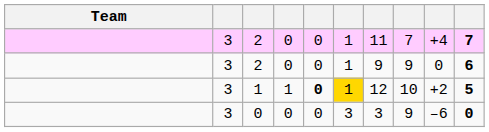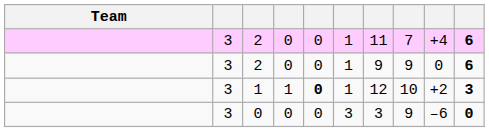(469, 41) 7 -> (469, 41) 6
(348, 90) gold background -> (348, 90) no background
(469, 90) 5 -> (469, 90) 3
